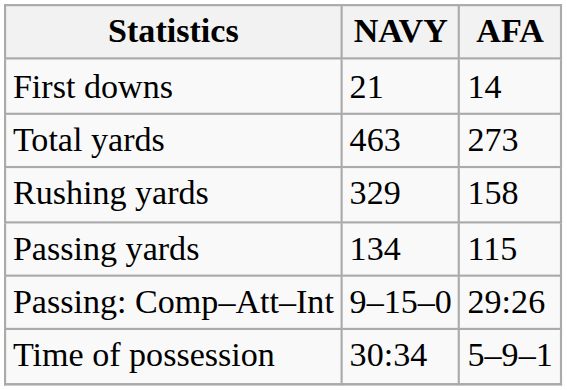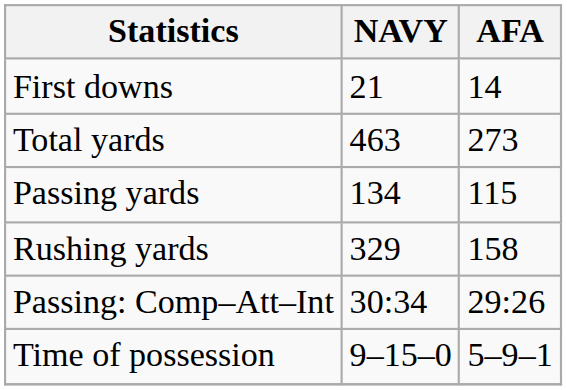rows swapped: (111, 193) <-> (106, 247)
(401, 301) 9–15–0 -> (388, 301) 30:34
(388, 355) 30:34 -> (401, 355) 9–15–0
